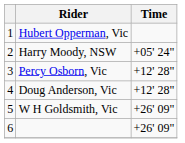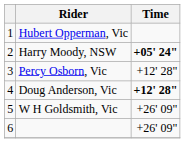(154, 52) normal -> (155, 52) bold
(154, 90) normal -> (155, 90) bold
